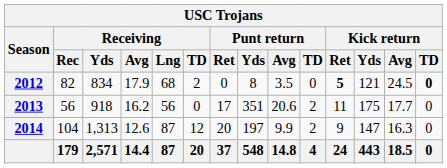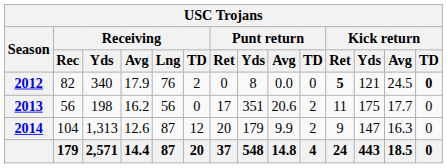(102, 83) 834 -> (102, 83) 340
(168, 83) 68 -> (168, 83) 76
(284, 83) 3.5 -> (284, 83) 0.0
(102, 106) 918 -> (102, 106) 198
(253, 128) 197 -> (253, 128) 179
